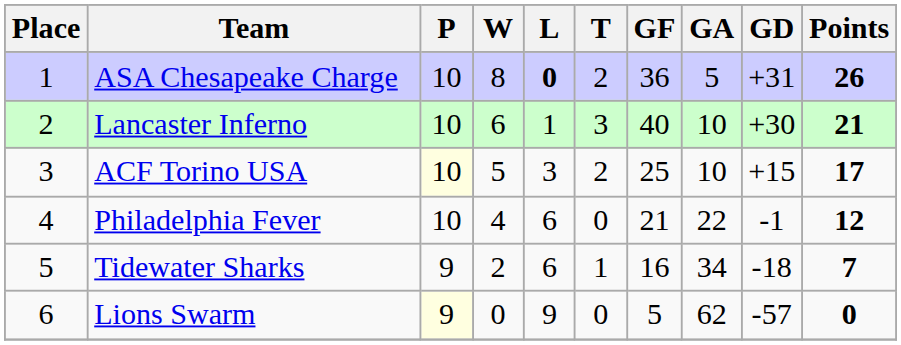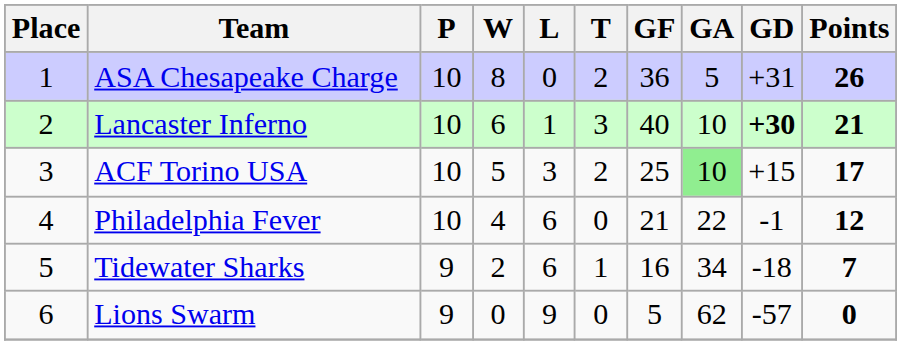(549, 76) bold -> (549, 76) normal
(772, 123) normal -> (772, 123) bold
(446, 171) lightyellow background -> (446, 171) no background
(712, 171) no background -> (712, 171) lightgreen background
(446, 314) lightyellow background -> (446, 314) no background
